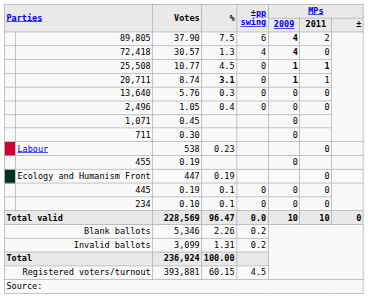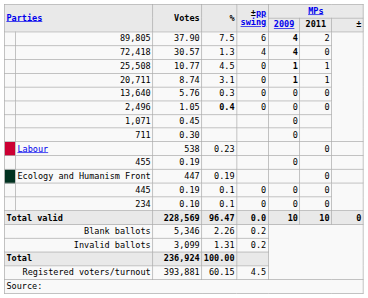(327, 67) bold -> (327, 67) normal
(227, 80) bold -> (227, 80) normal
(227, 108) normal -> (227, 108) bold
